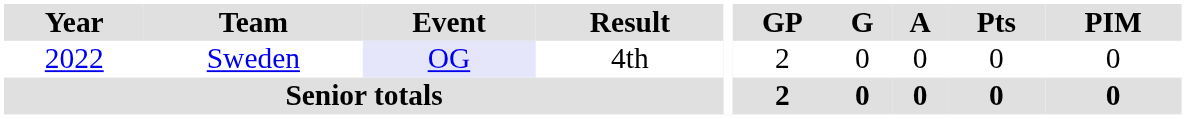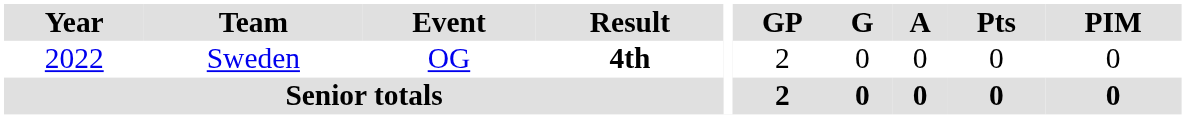(449, 58) lavender background -> (449, 58) no background
(630, 58) normal -> (630, 58) bold
